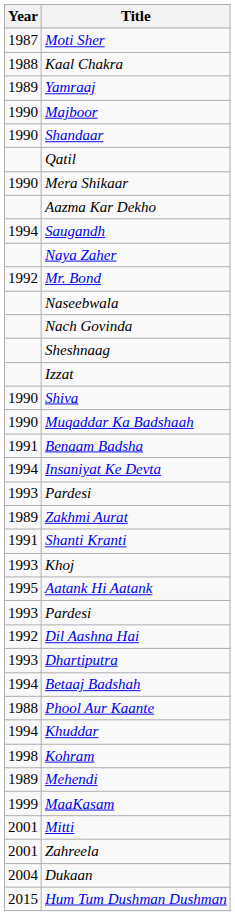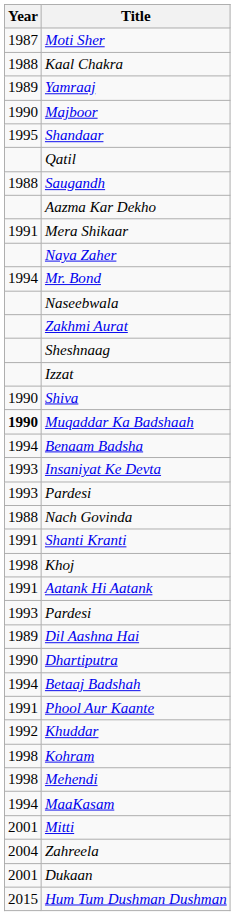(23, 135) 1990 -> (23, 135) 1995
(23, 183) 1990 -> (23, 183) 1988
(87, 183) Mera Shikaar -> (75, 183) Saugandh
(23, 231) 1994 -> (23, 231) 1991
(75, 231) Saugandh -> (87, 231) Mera Shikaar
(23, 278) 1992 -> (23, 278) 1994
(89, 326) Nach Govinda -> (86, 326) Zakhmi Aurat
(23, 421) normal -> (23, 421) bold
(23, 445) 1991 -> (23, 445) 1994
(23, 469) 1994 -> (23, 469) 1993
(23, 517) 1989 -> (23, 517) 1988
(86, 517) Zakhmi Aurat -> (89, 517) Nach Govinda
(23, 565) 1993 -> (23, 565) 1998
(23, 588) 1995 -> (23, 588) 1991
(23, 636) 1992 -> (23, 636) 1989
(23, 660) 1993 -> (23, 660) 1990
(23, 708) 1988 -> (23, 708) 1991
(23, 732) 1994 -> (23, 732) 1992
(23, 779) 1989 -> (23, 779) 1998
(23, 803) 1999 -> (23, 803) 1994
(23, 851) 2001 -> (23, 851) 2004
(23, 875) 2004 -> (23, 875) 2001
